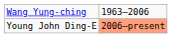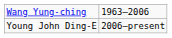(133, 26) lightsalmon background -> (133, 26) no background
